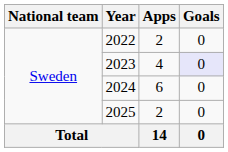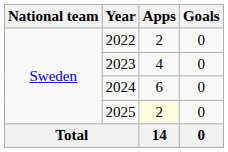(201, 64) lavender background -> (201, 64) no background
(159, 111) no background -> (159, 111) lightyellow background
